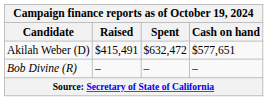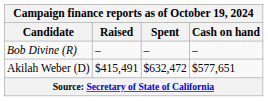rows swapped: (48, 50) <-> (42, 68)
